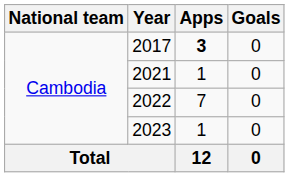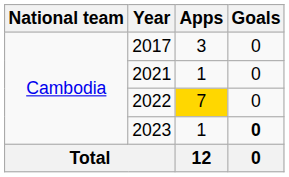(201, 46) bold -> (201, 46) normal
(201, 102) no background -> (201, 102) gold background
(256, 130) normal -> (256, 130) bold
